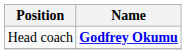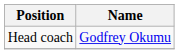(129, 37) bold -> (125, 37) normal
